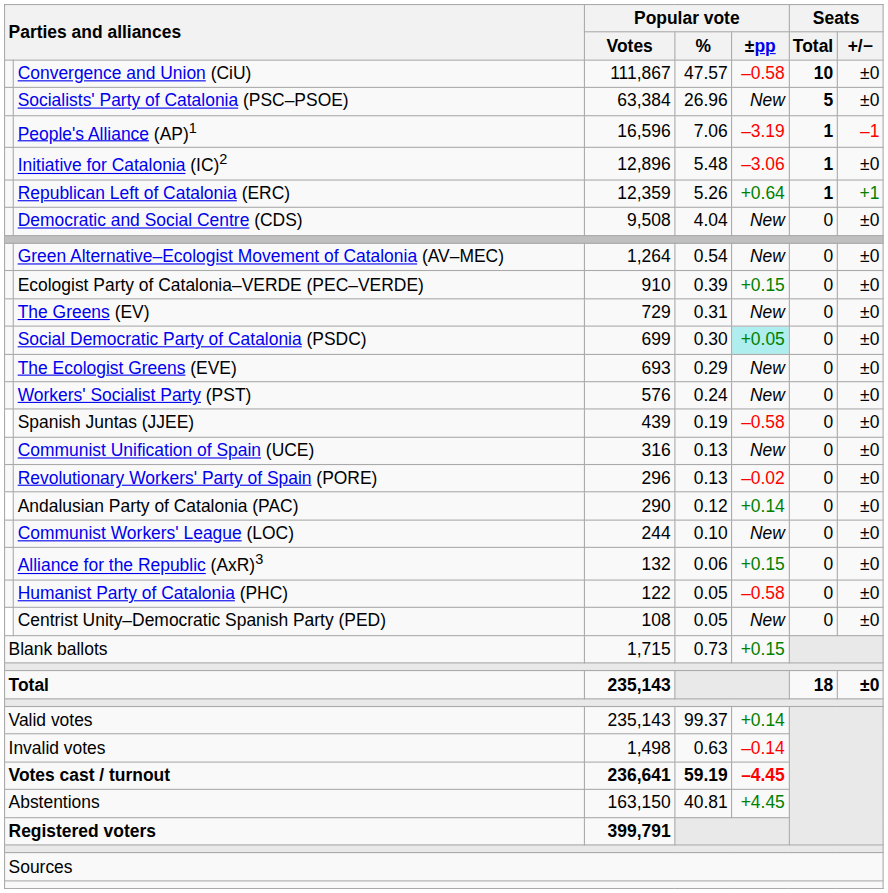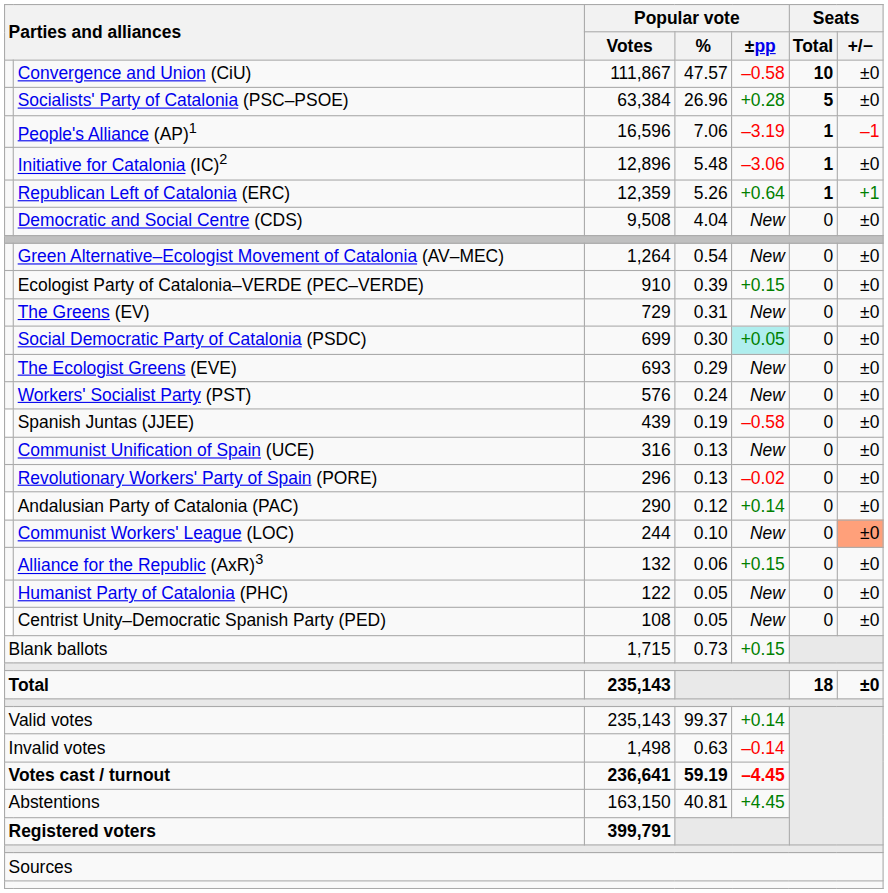(767, 101) New -> (763, 101) +0.28
(870, 533) no background -> (870, 533) lightsalmon background
(763, 593) –0.58 -> (767, 593) New
